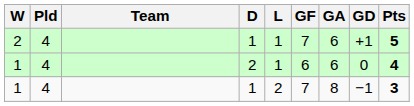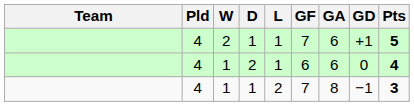columns swapped: (150, 16) <-> (17, 16)
